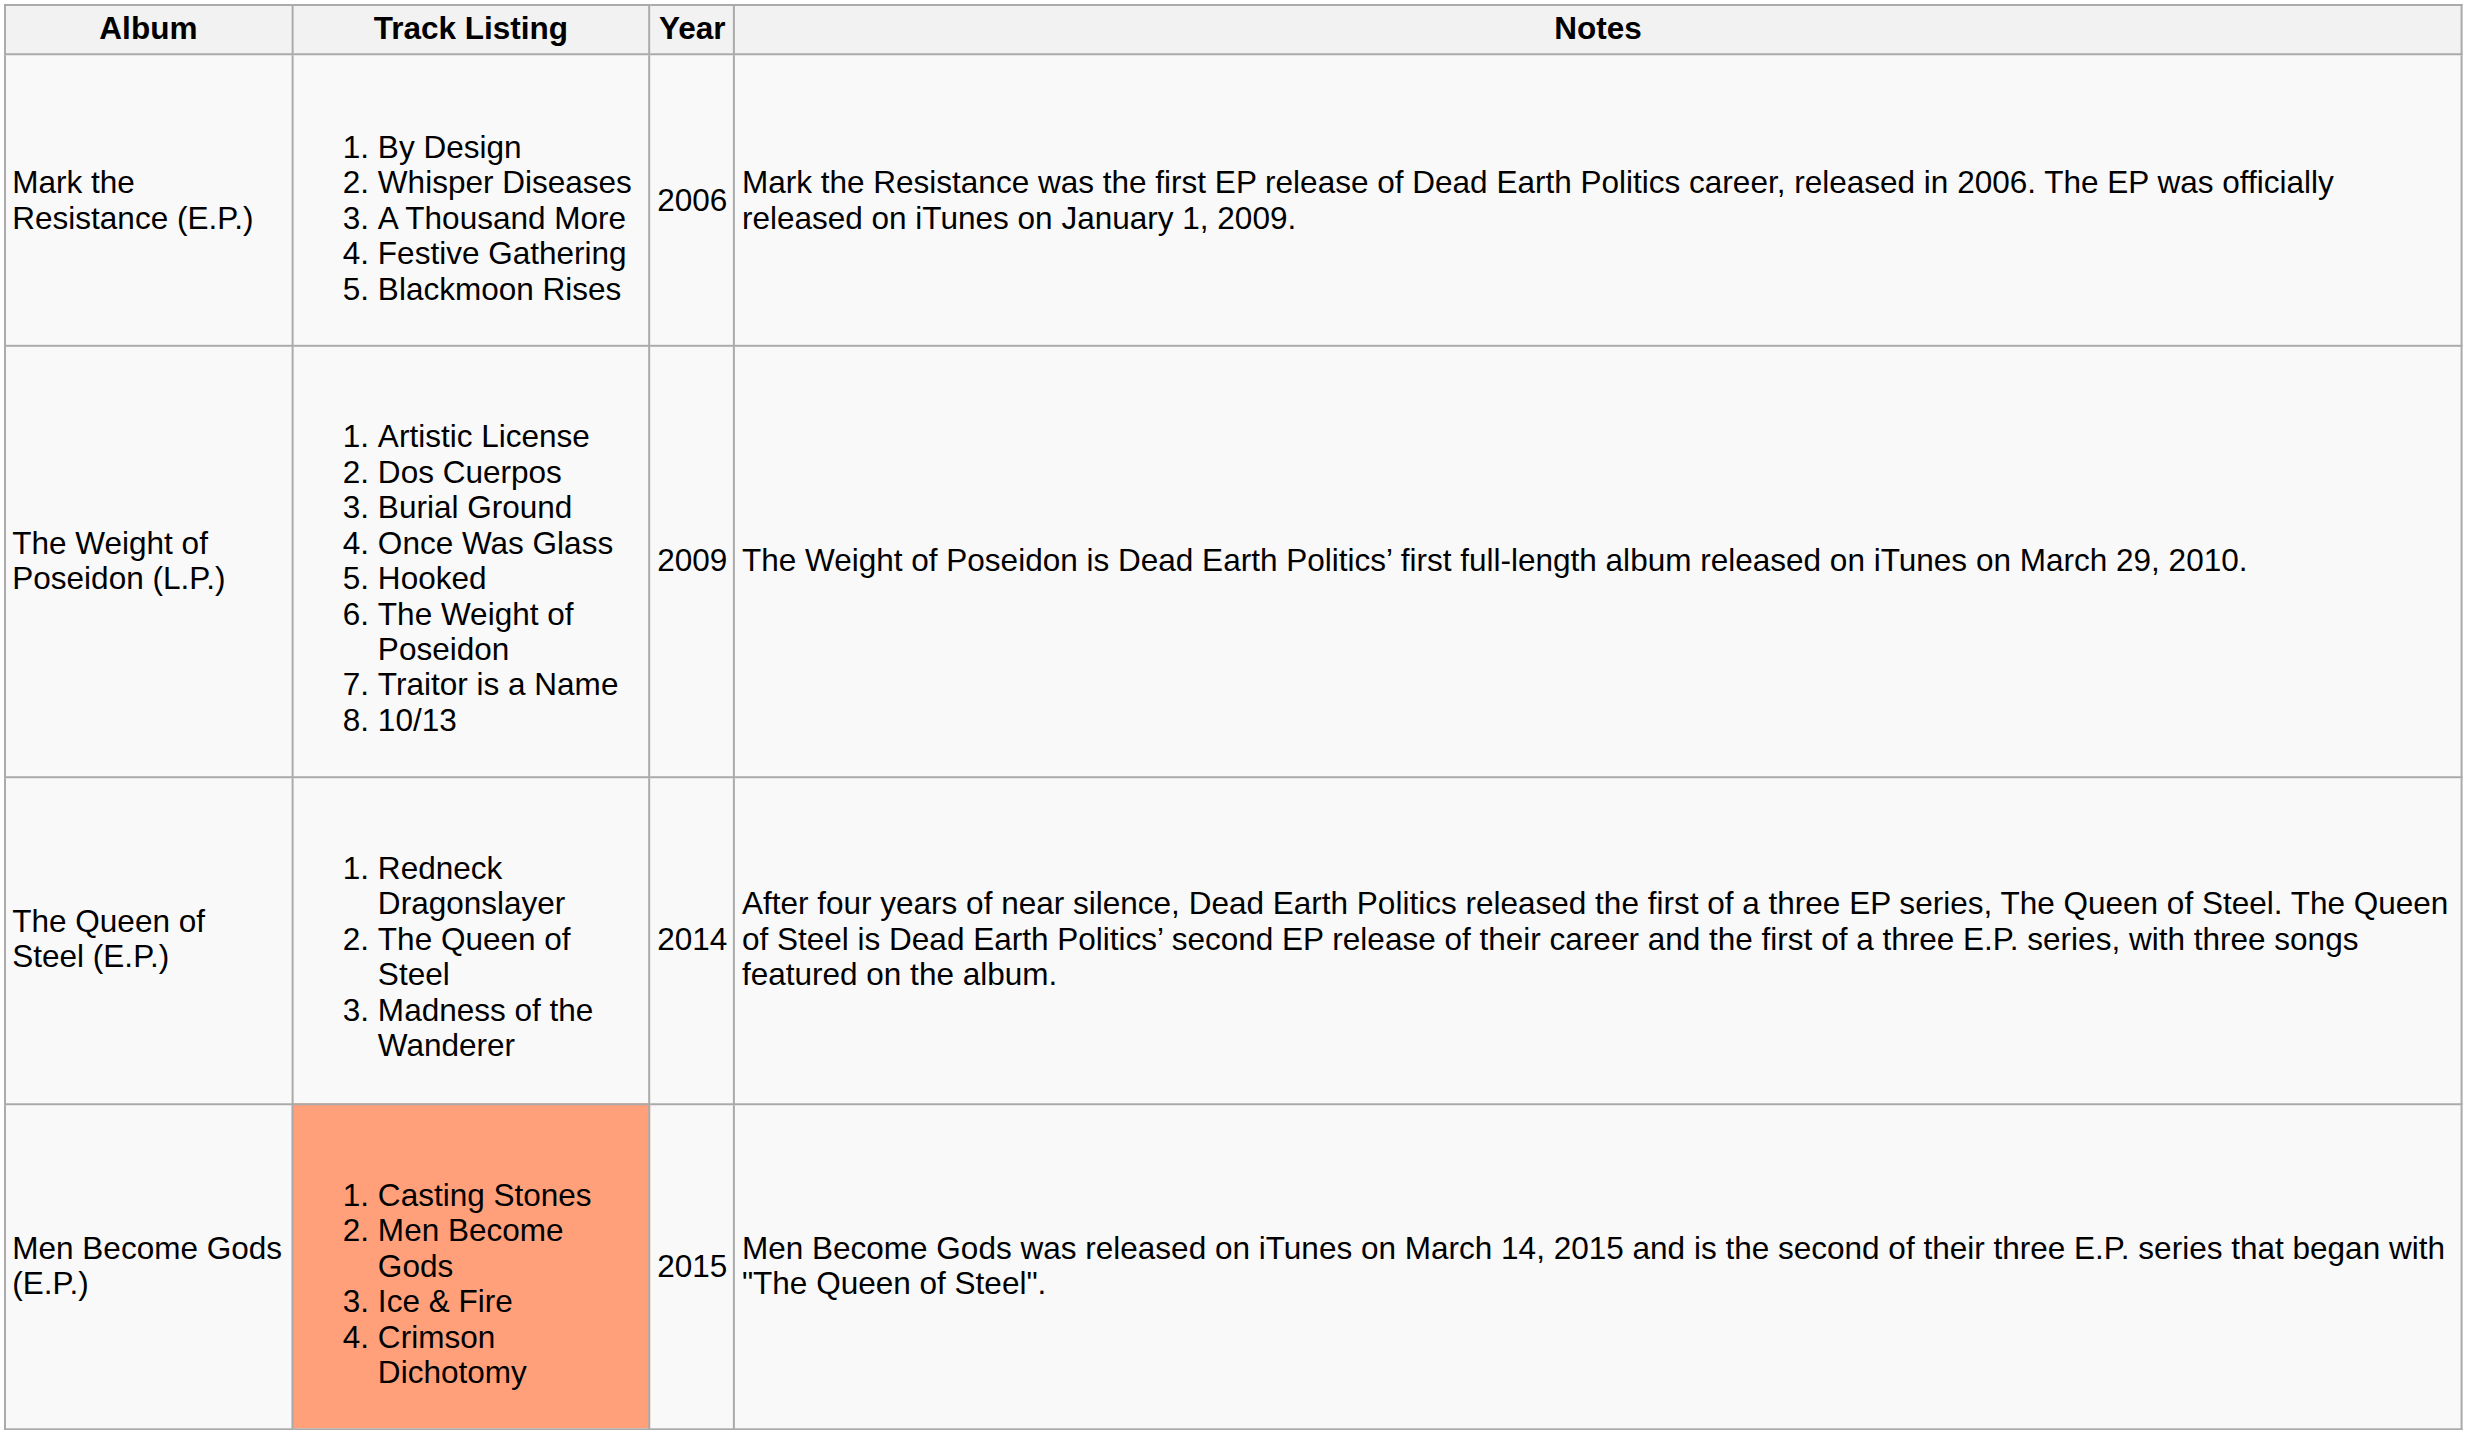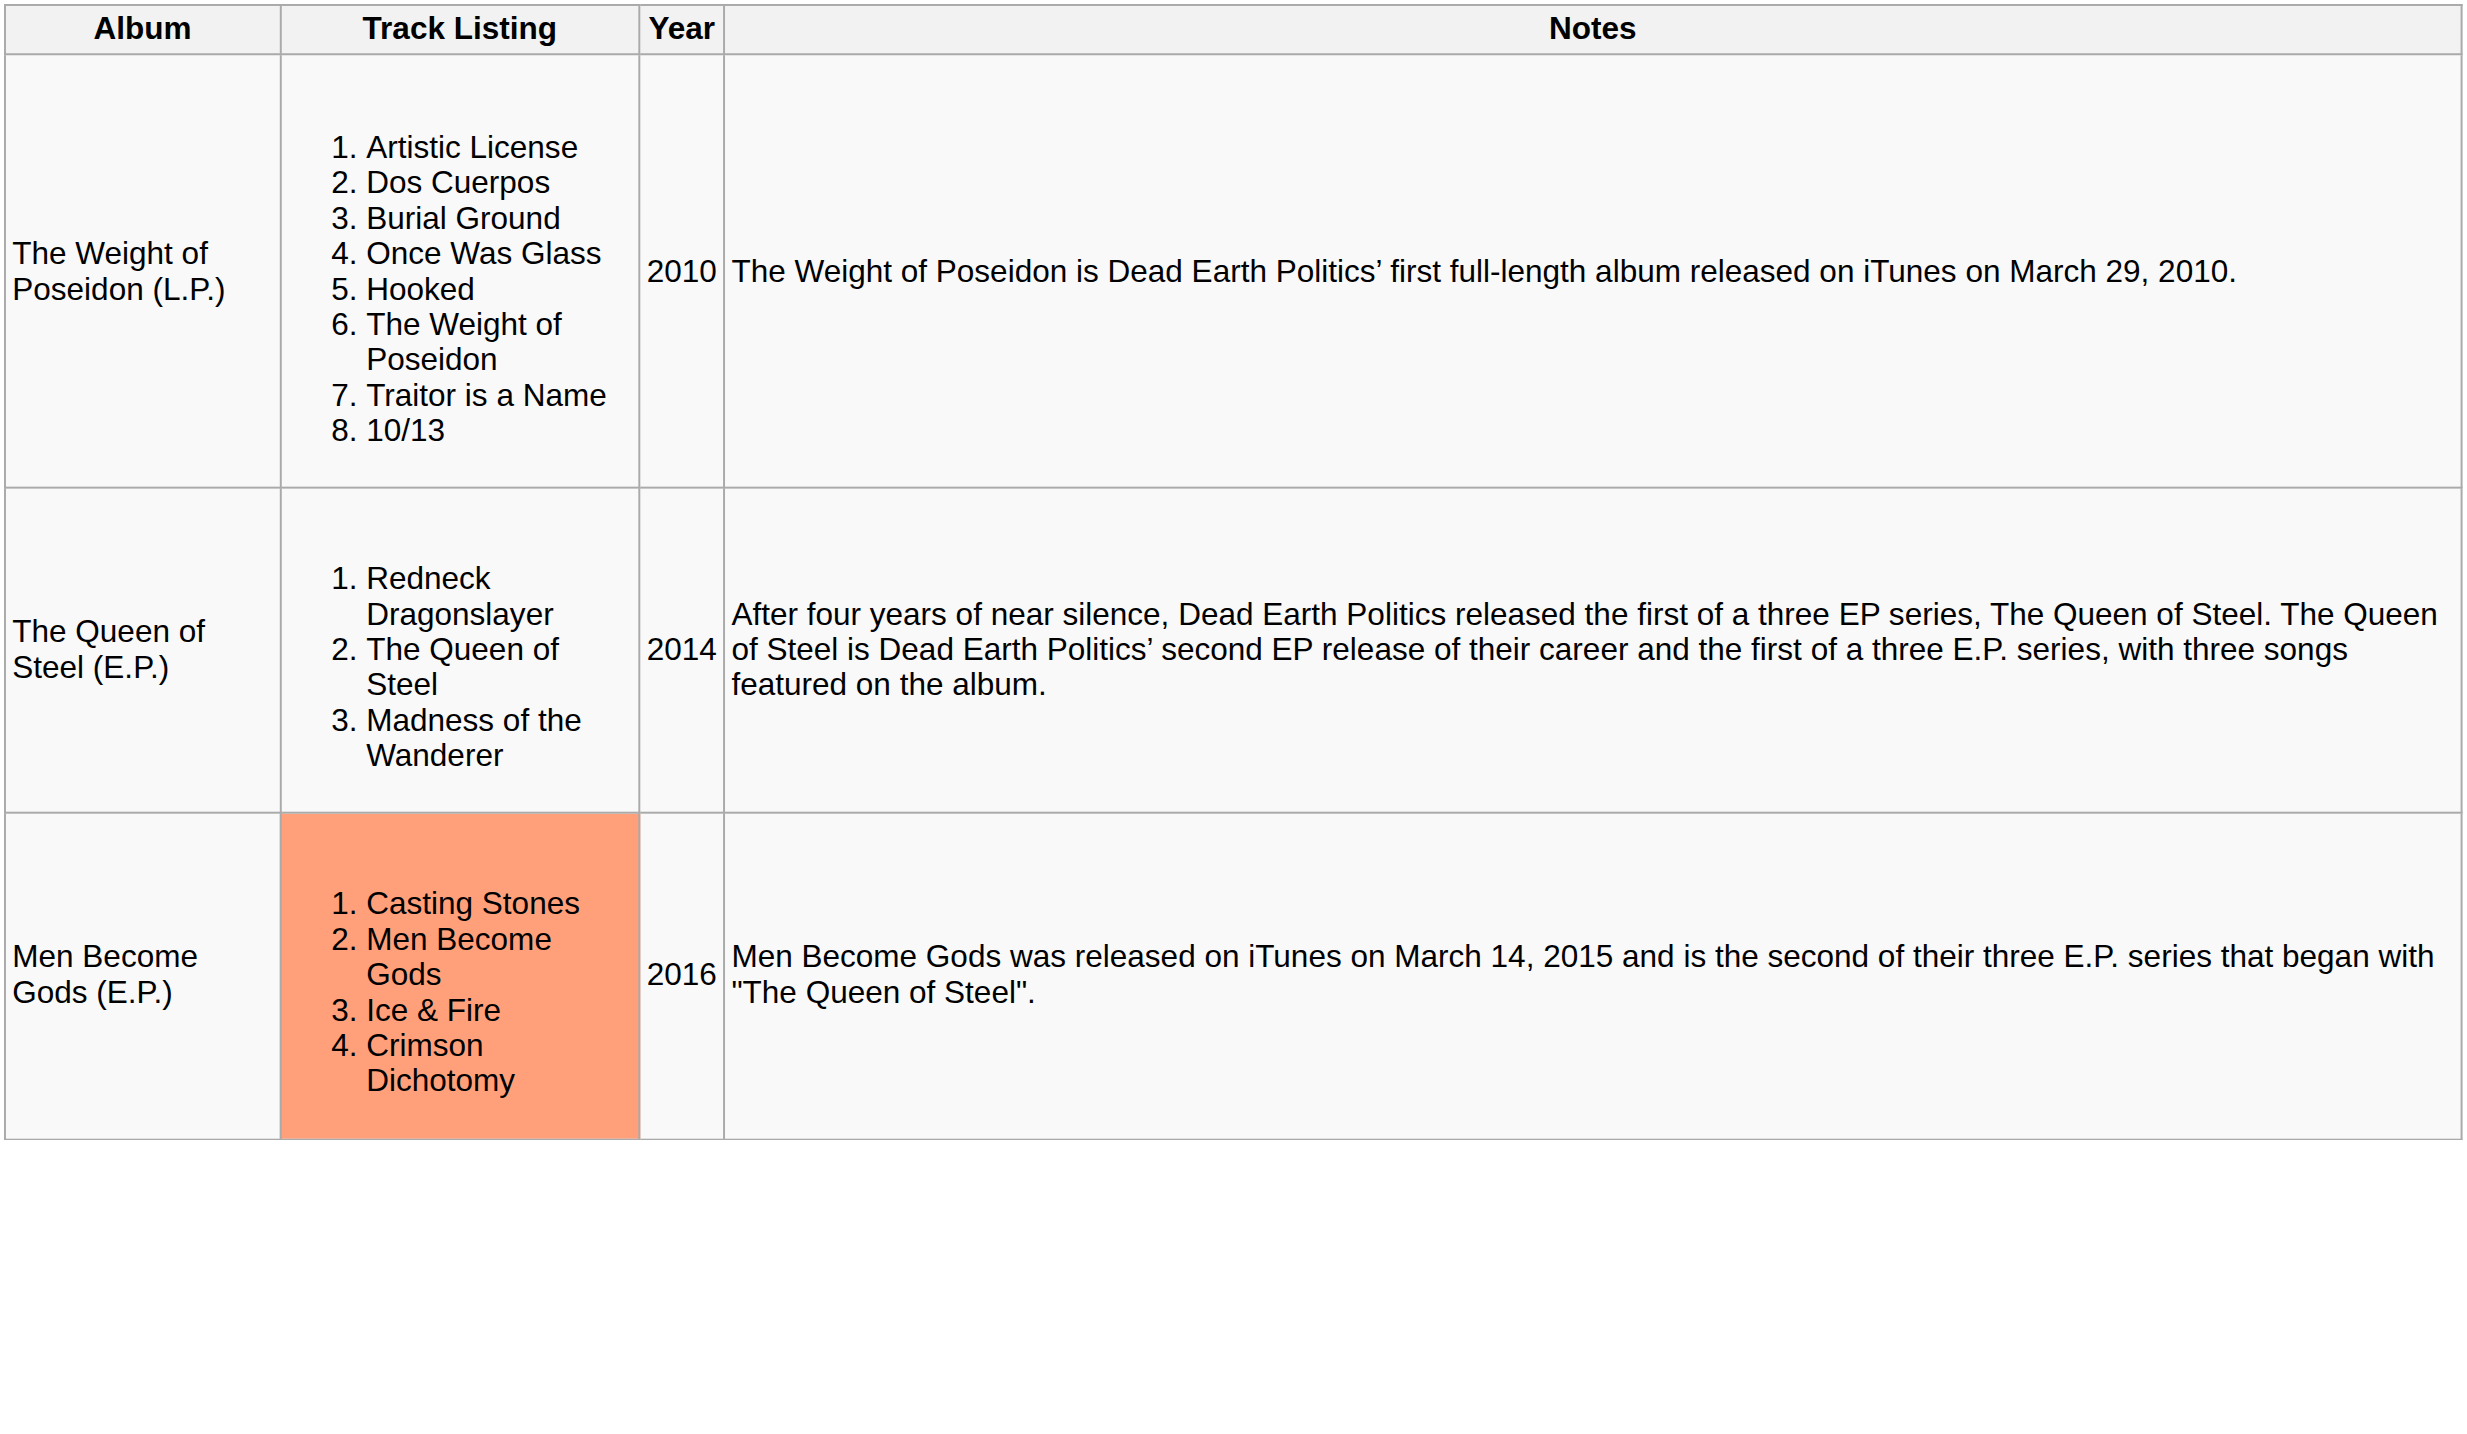- row: (133, 199)
(692, 560) 2009 -> (682, 270) 2010
(692, 1265) 2015 -> (682, 975) 2016
